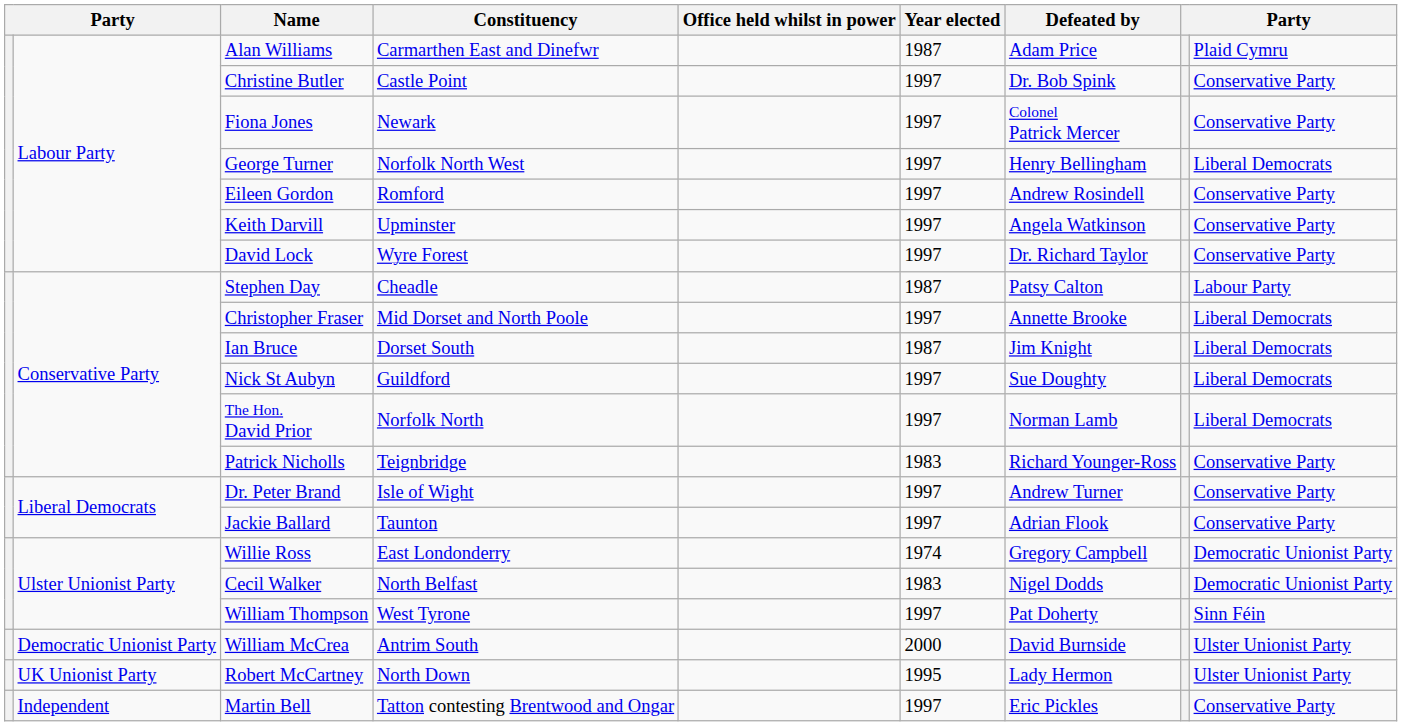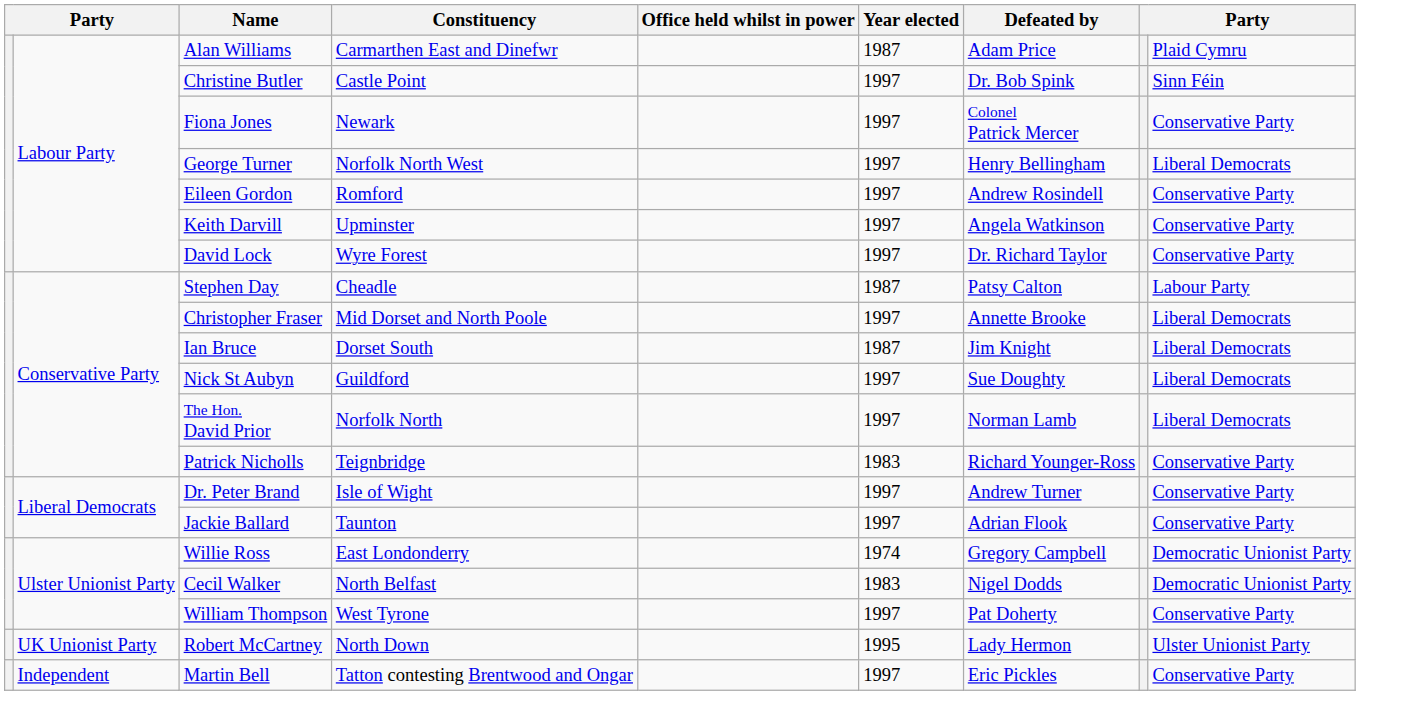(1264, 81) Conservative Party -> (1188, 81) Sinn Féin
(1229, 614) Sinn Féin -> (1223, 614) Conservative Party
- row: (287, 644)
